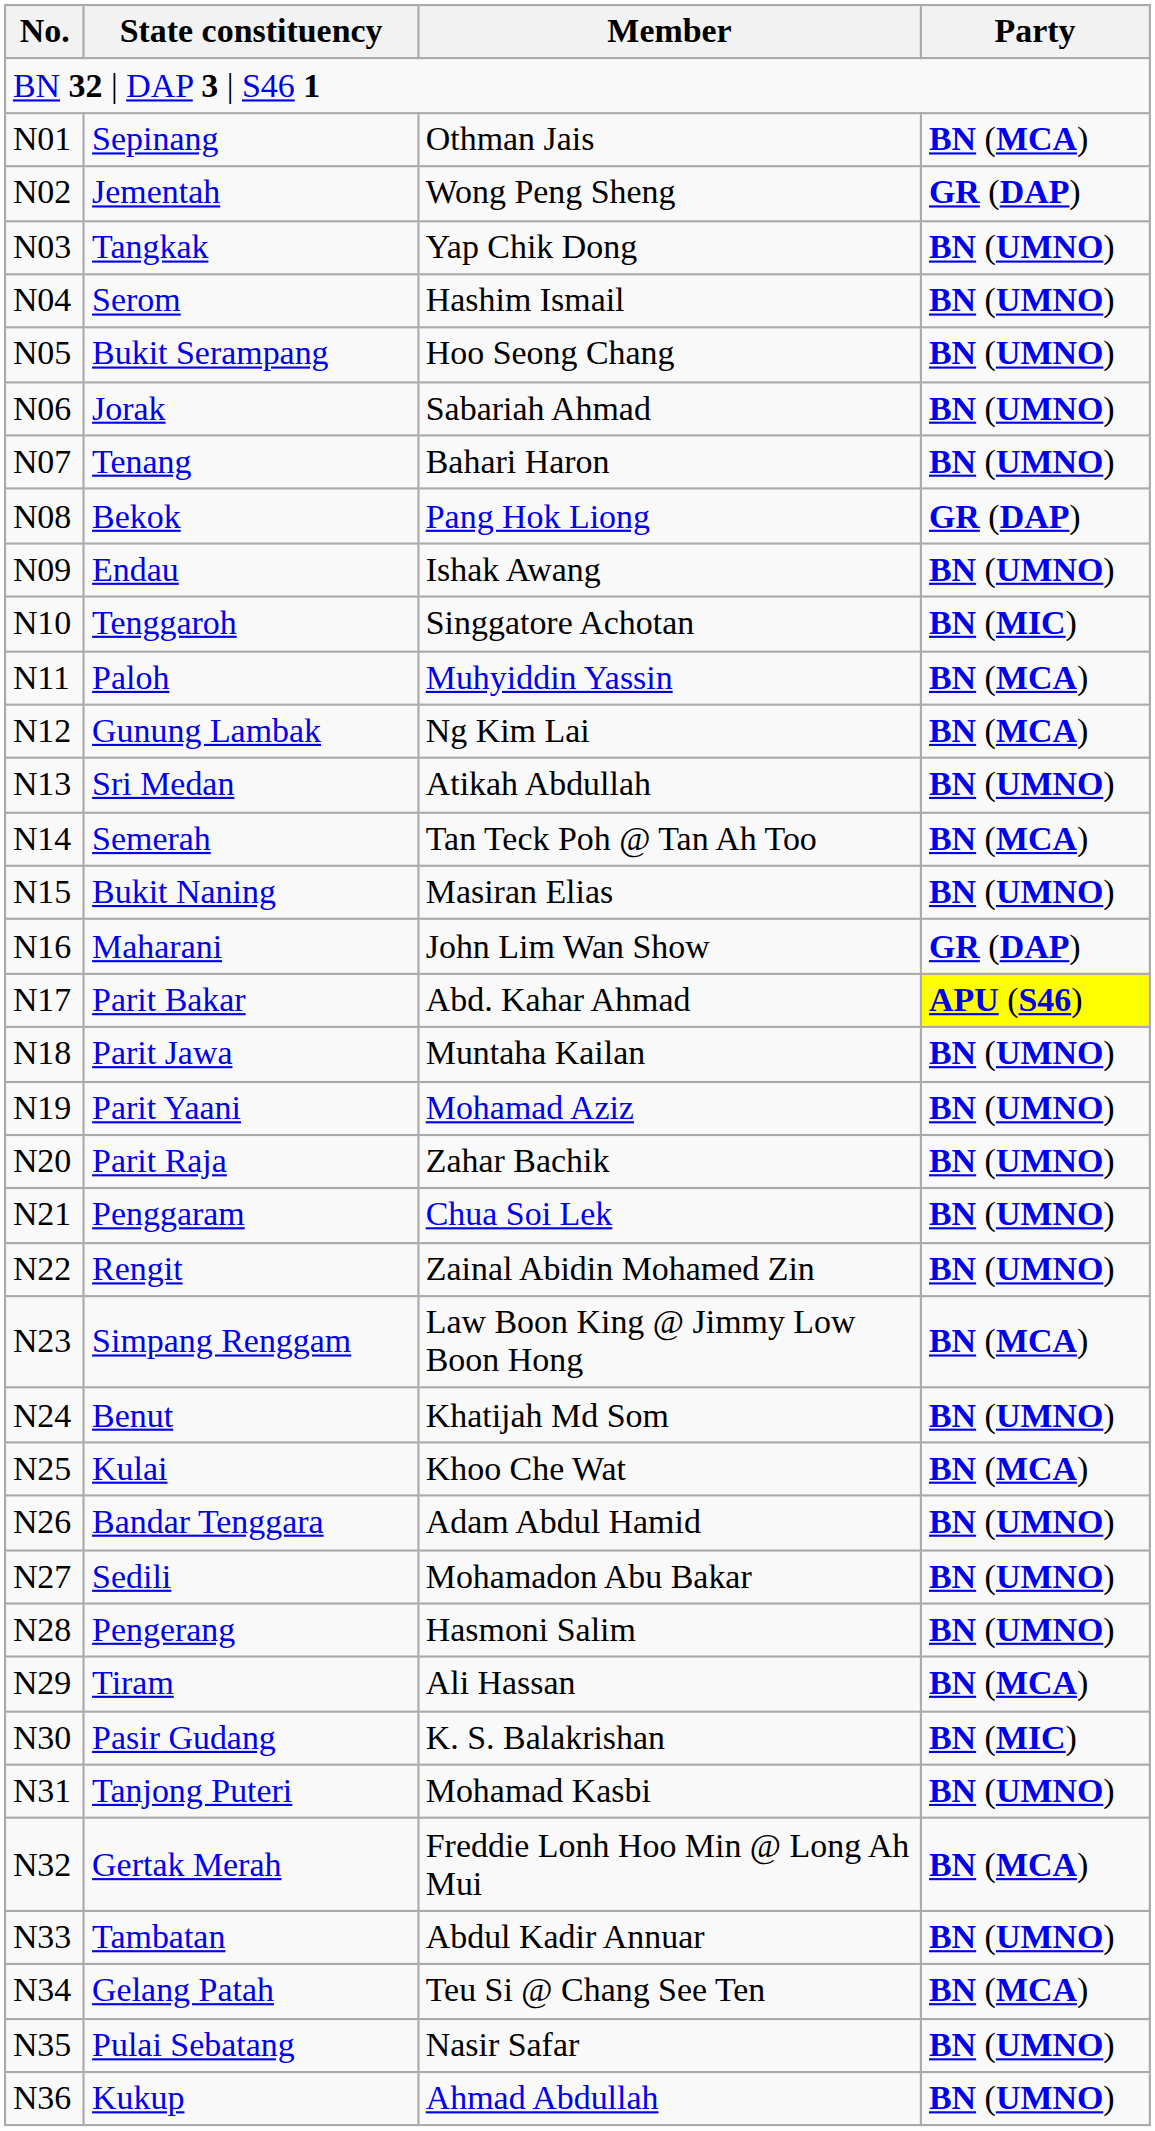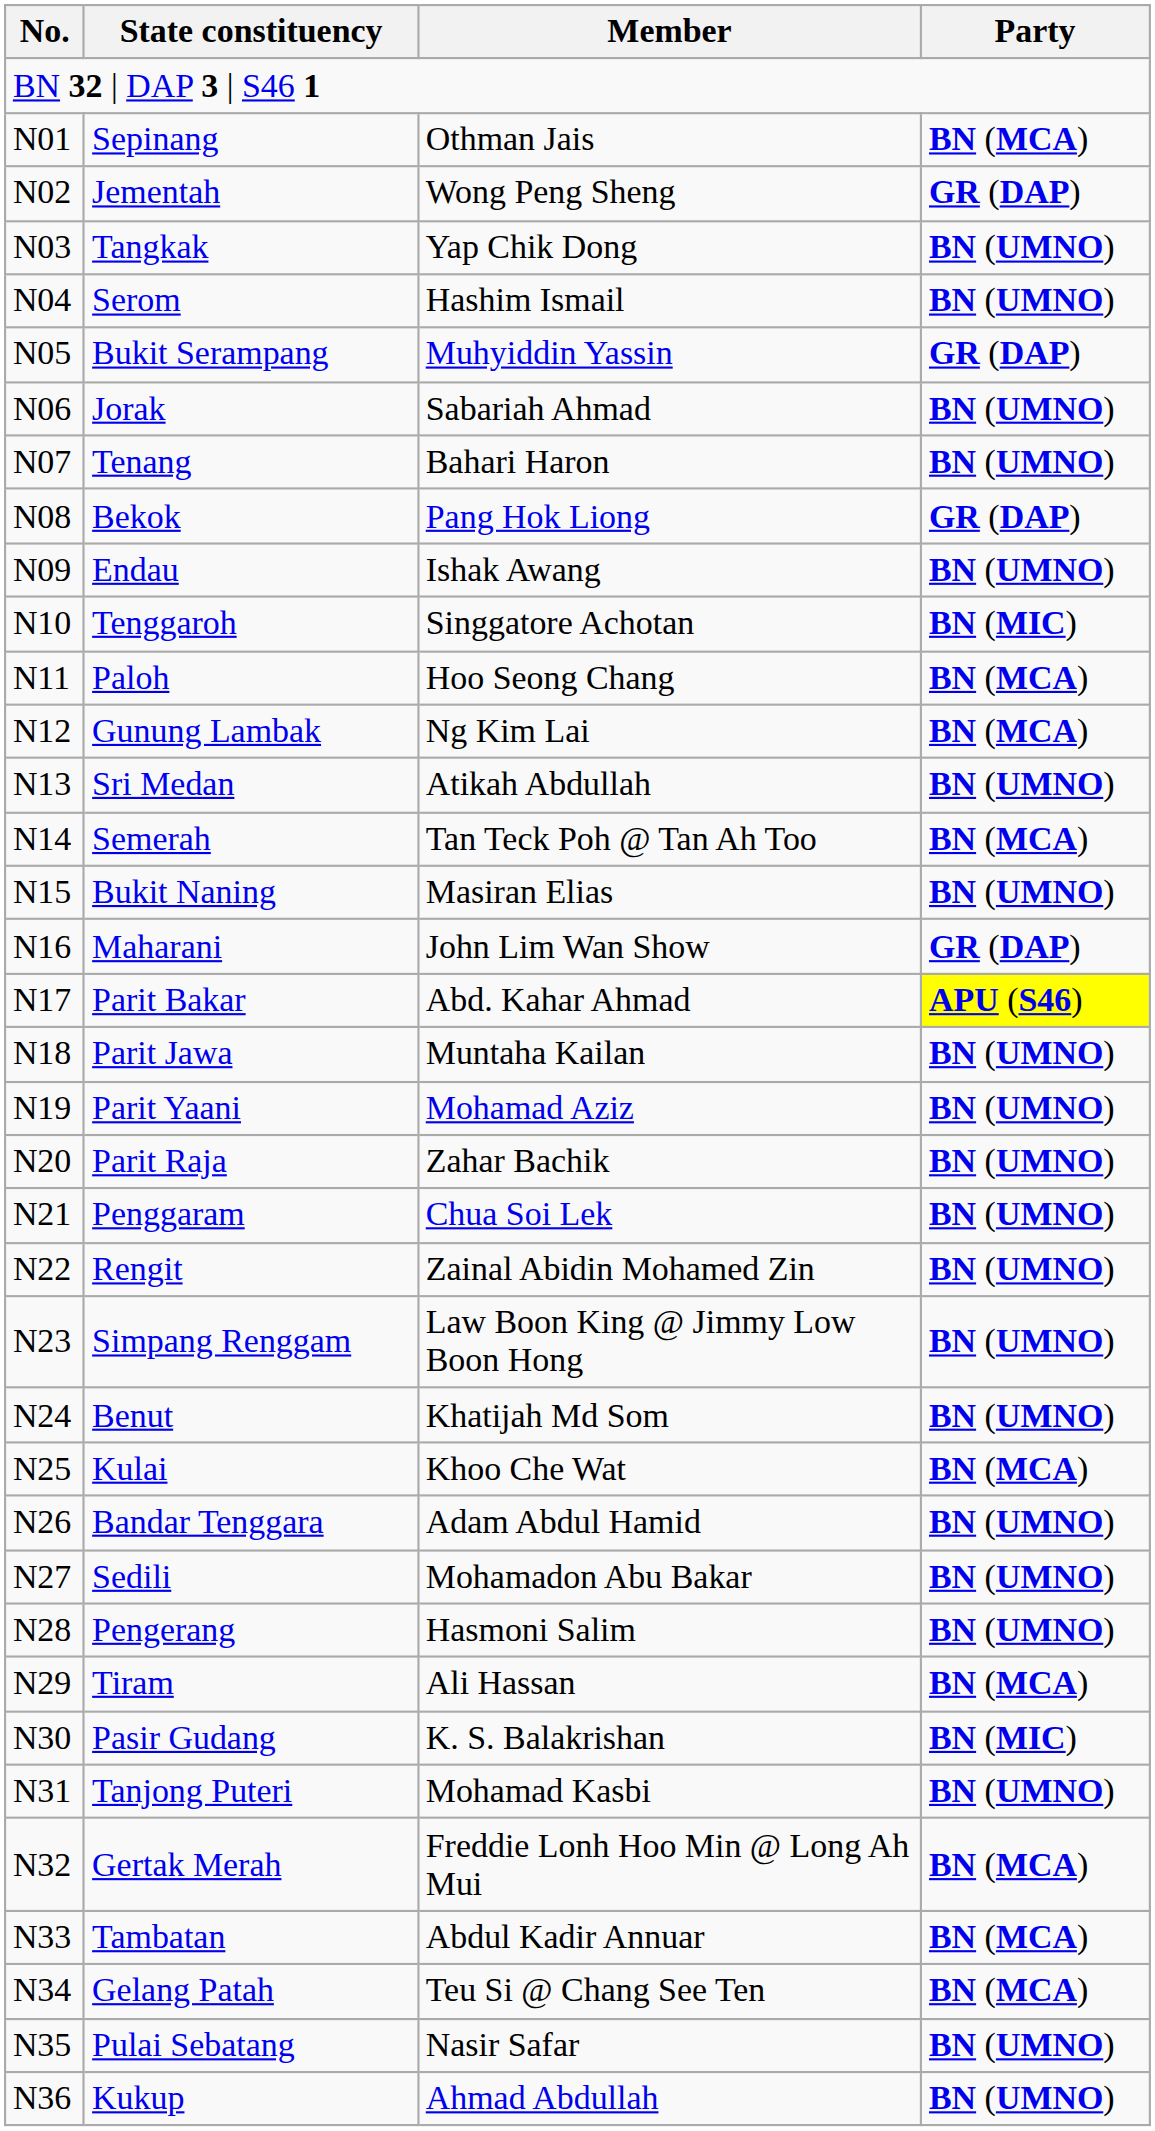(550, 354) Hoo Seong Chang -> (549, 354) Muhyiddin Yassin
(1022, 354) BN (UMNO) -> (1005, 354) GR (DAP)
(549, 676) Muhyiddin Yassin -> (550, 676) Hoo Seong Chang
(1009, 1341) BN (MCA) -> (1022, 1341) BN (UMNO)
(1022, 1936) BN (UMNO) -> (1009, 1936) BN (MCA)
